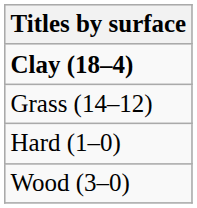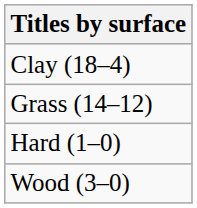(72, 63) bold -> (70, 63) normal
